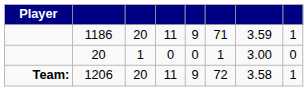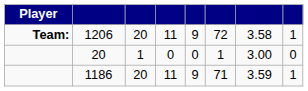rows swapped: (99, 34) <-> (99, 75)
